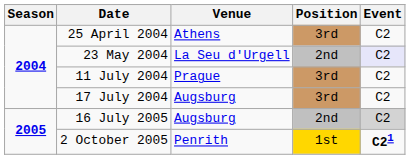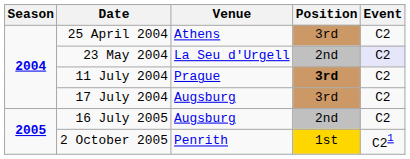(327, 77) normal -> (327, 77) bold
(383, 119) lightgrey background -> (383, 119) no background
(383, 142) bold -> (383, 142) normal
